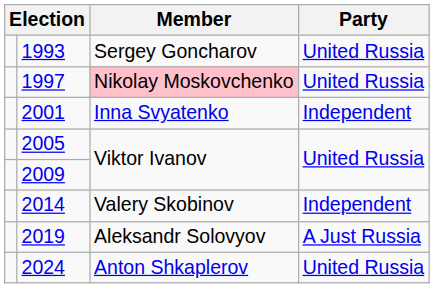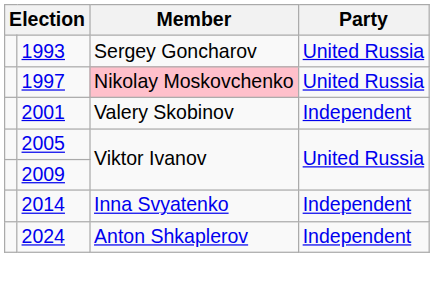(161, 112) Inna Svyatenko -> (164, 112) Valery Skobinov
(164, 205) Valery Skobinov -> (161, 205) Inna Svyatenko
- row: (43, 236)
(363, 267) United Russia -> (357, 236) Independent
